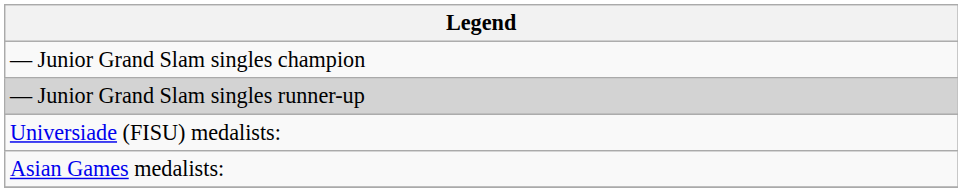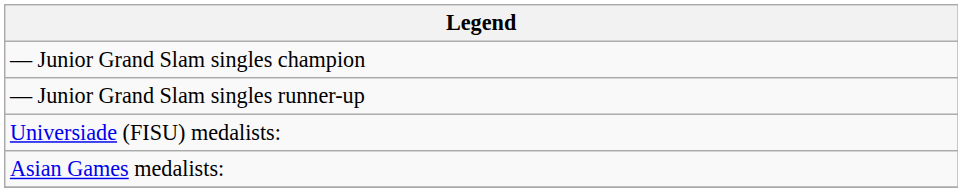(187, 96) lightgrey background -> (187, 96) no background
